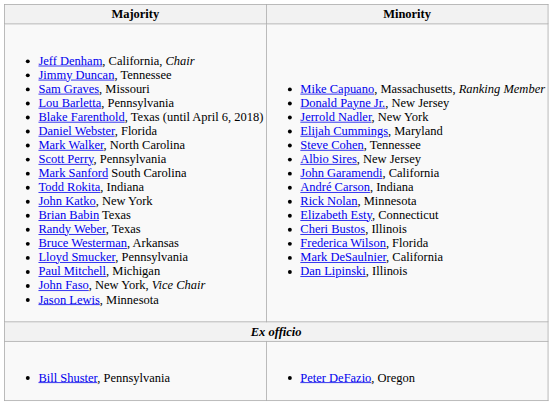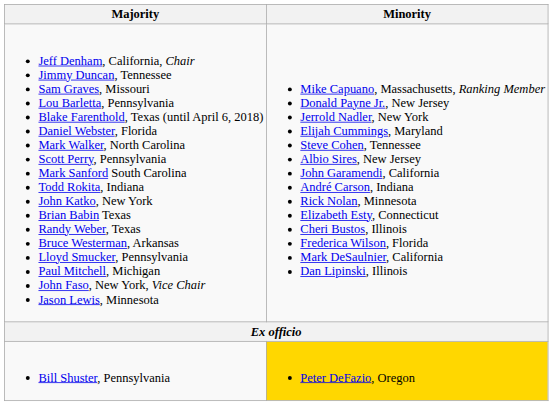(407, 378) no background -> (407, 378) gold background
